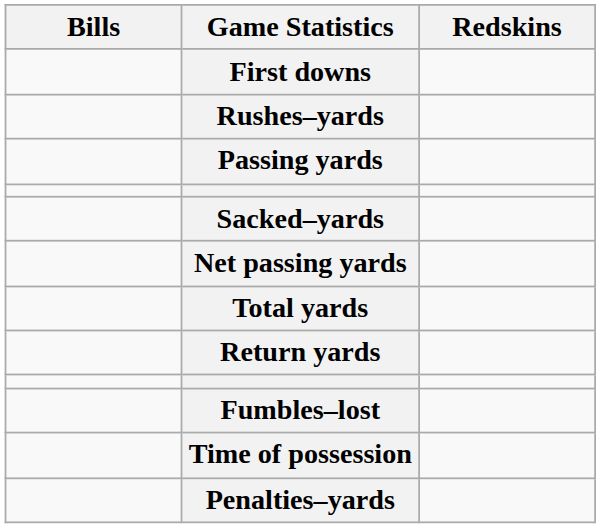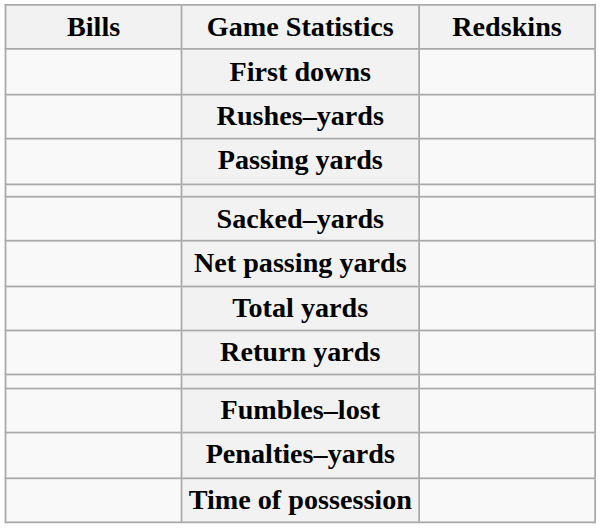rows swapped: (94, 500) <-> (94, 455)
